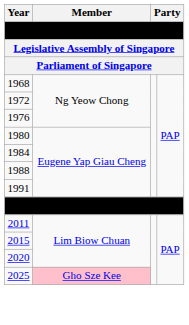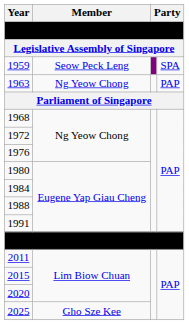+ row: (18, 65)
+ row: (18, 83)
(92, 275) pink background -> (92, 310) no background
